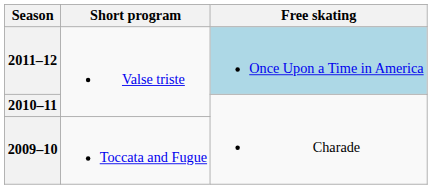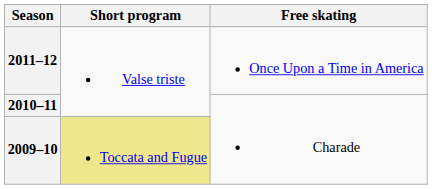(319, 69) lightblue background -> (319, 69) no background
(136, 158) no background -> (136, 158) khaki background
